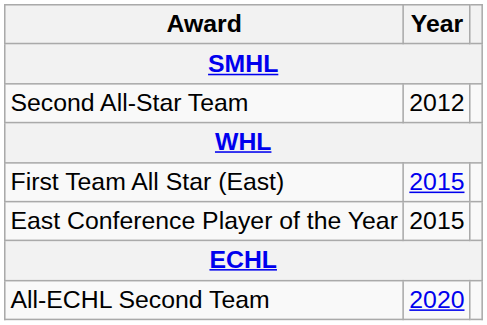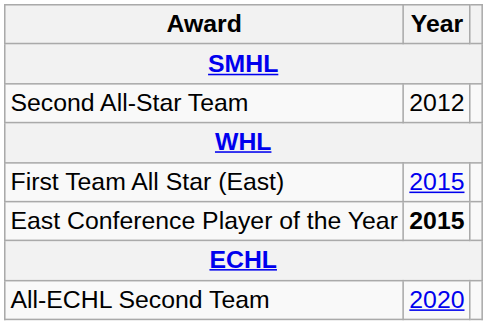(437, 220) normal -> (437, 220) bold
